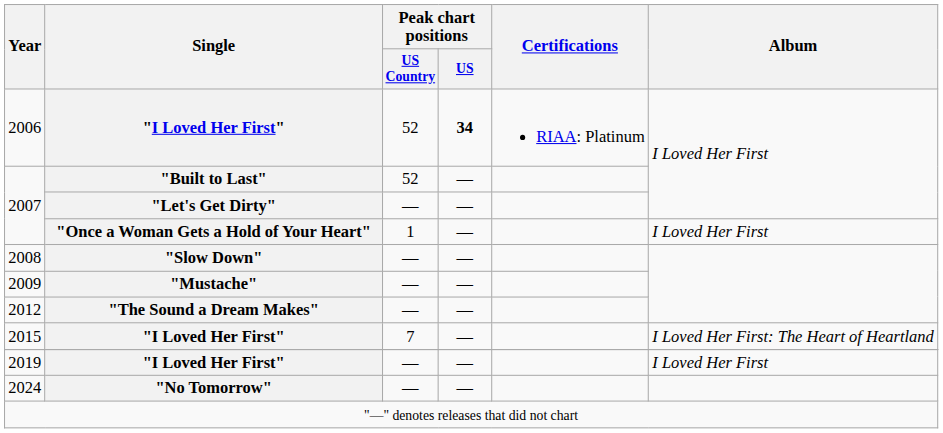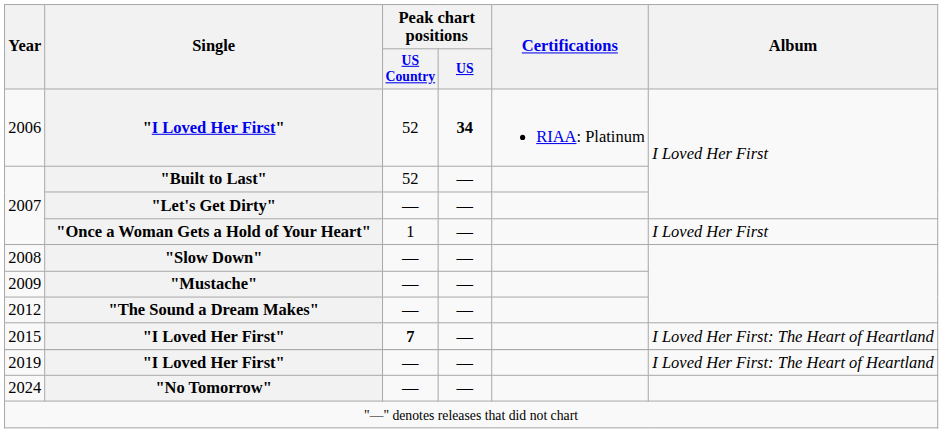(410, 336) normal -> (410, 336) bold
(710, 362) I Loved Her First -> (793, 362) I Loved Her First: The Heart of Heartland
